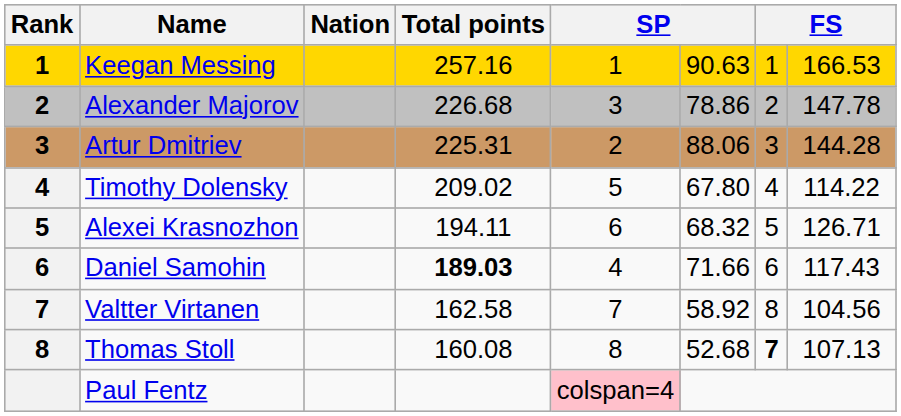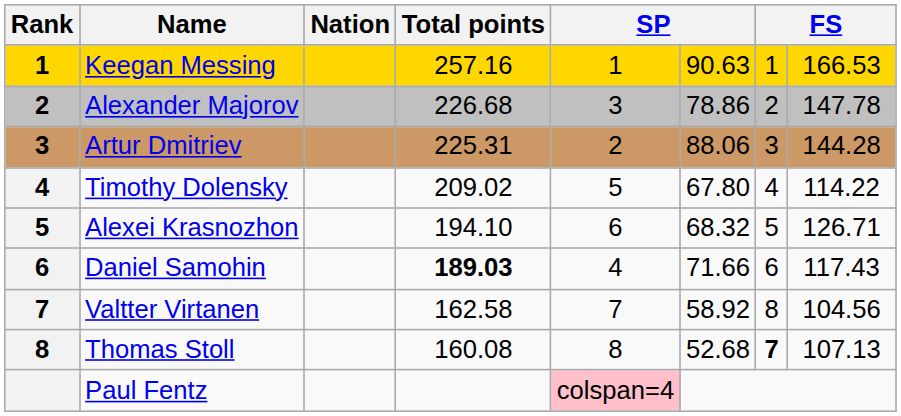(473, 227) 194.11 -> (473, 227) 194.10
